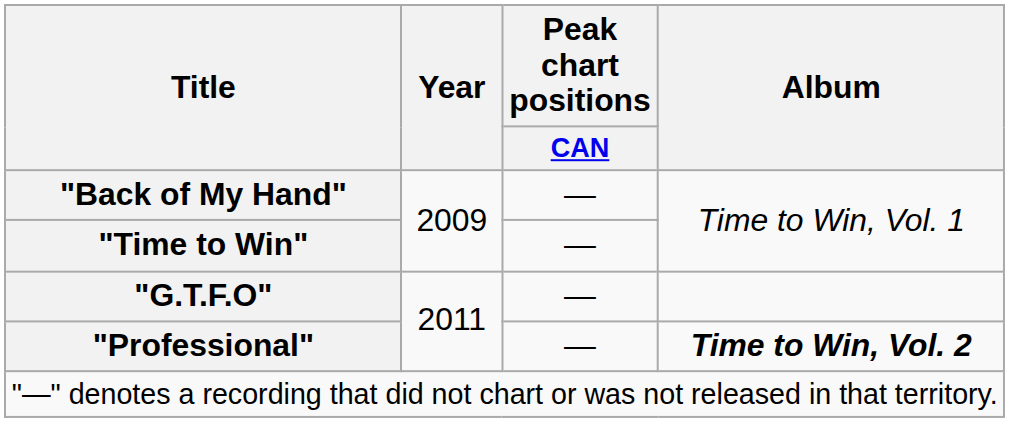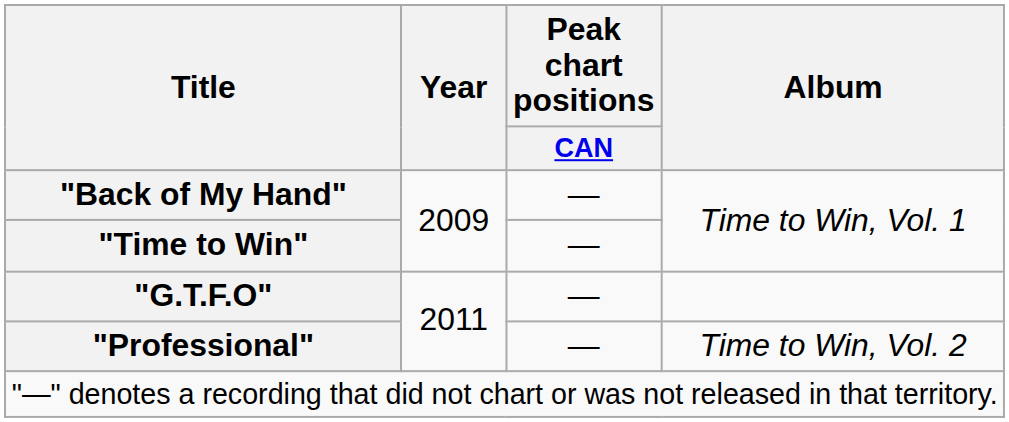(831, 346) bold -> (833, 346) normal
